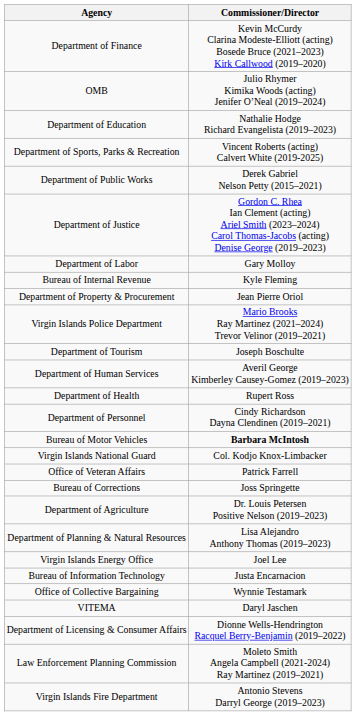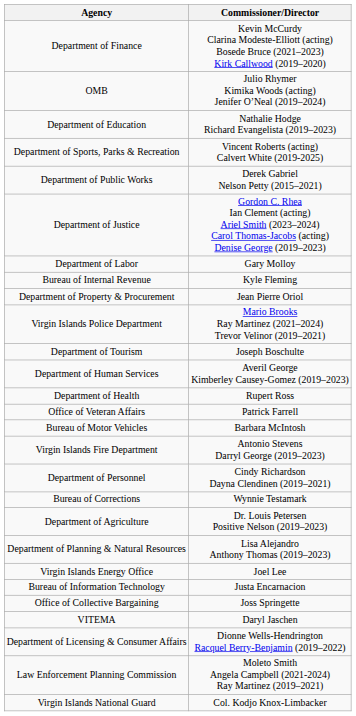rows swapped: (97, 418) <-> (97, 472)
(270, 440) bold -> (270, 428) normal
rows swapped: (97, 697) <-> (97, 456)
(270, 488) Joss Springette -> (270, 500) Wynnie Testamark
(270, 592) Wynnie Testamark -> (270, 604) Joss Springette
